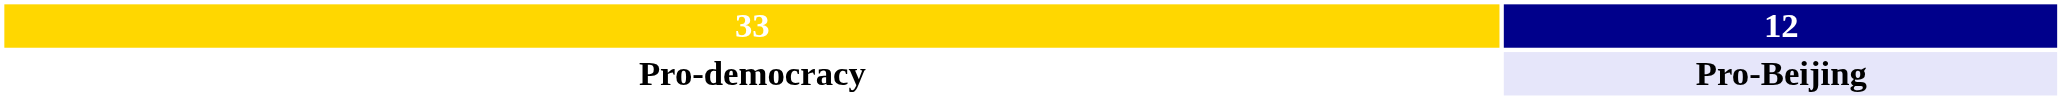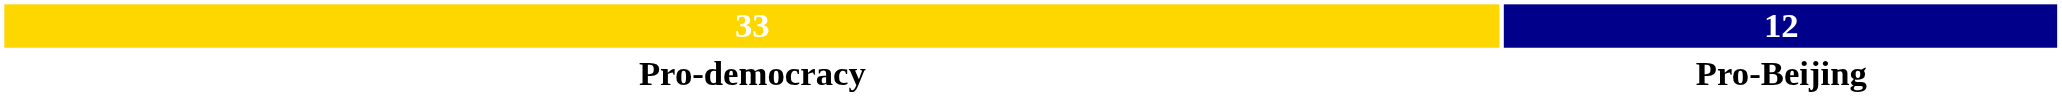(1781, 73) lavender background -> (1781, 73) no background
